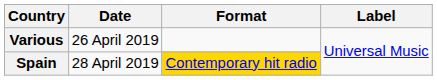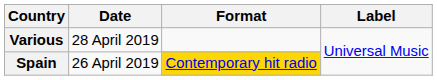(115, 39) 26 April 2019 -> (115, 39) 28 April 2019
(115, 63) 28 April 2019 -> (115, 63) 26 April 2019
